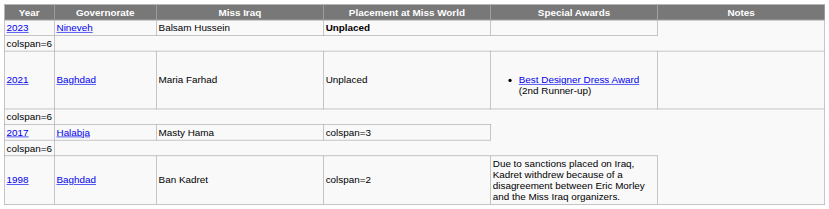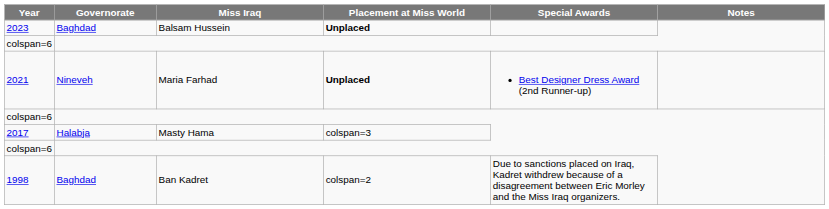(75, 28) Nineveh -> (76, 28) Baghdad
(76, 80) Baghdad -> (75, 80) Nineveh
(347, 80) normal -> (348, 80) bold
